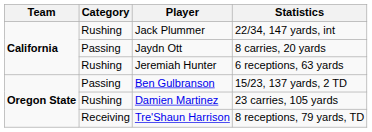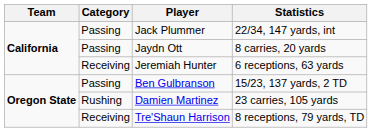(102, 30) Rushing -> (101, 30) Passing
(102, 65) Rushing -> (106, 65) Receiving
